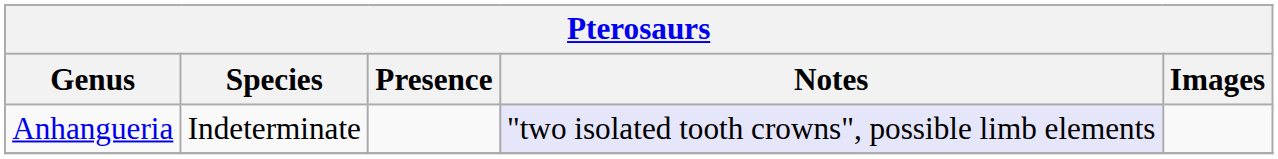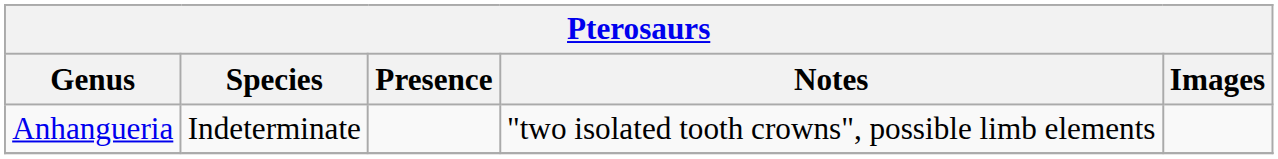(831, 128) lavender background -> (831, 128) no background
